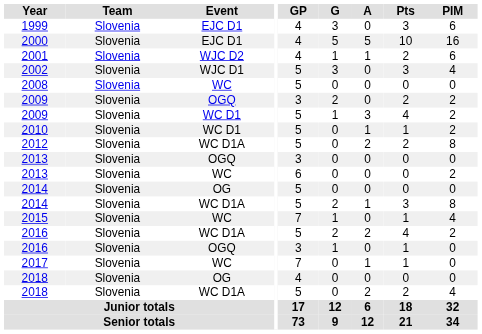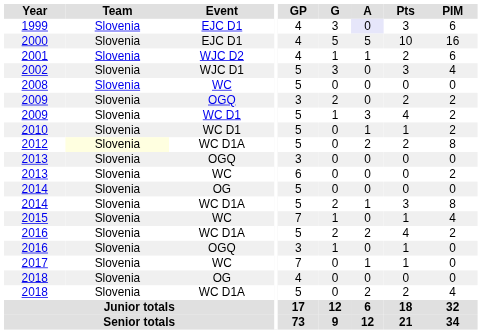(367, 26) no background -> (367, 26) lavender background
(117, 144) no background -> (117, 144) lightyellow background
